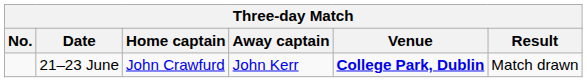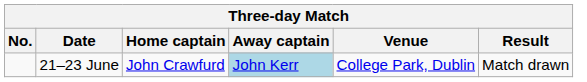(266, 64) no background -> (266, 64) lightblue background
(410, 64) bold -> (406, 64) normal
